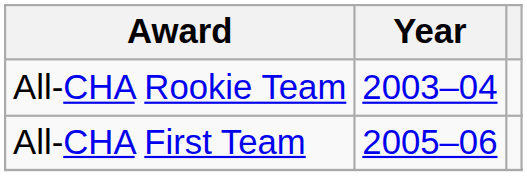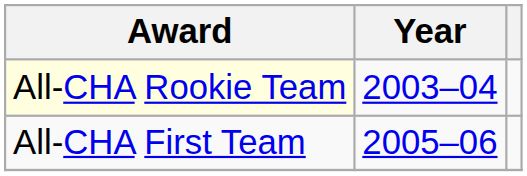(180, 87) no background -> (180, 87) lightyellow background
